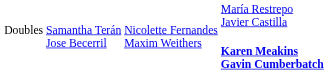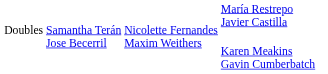(272, 57) bold -> (268, 57) normal
